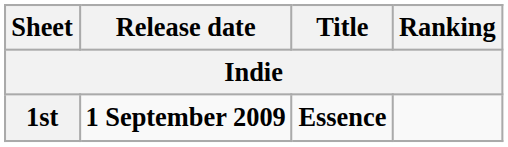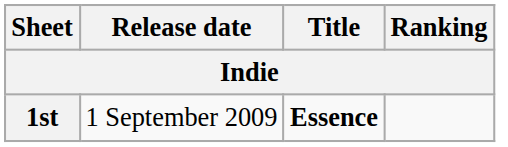(186, 117) bold -> (181, 117) normal
